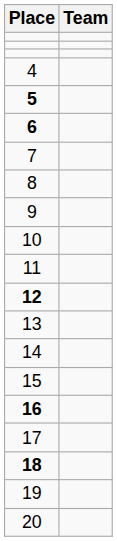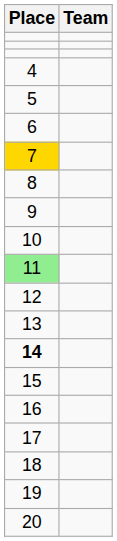(32, 99) bold -> (32, 99) normal
(32, 127) bold -> (32, 127) normal
(32, 155) no background -> (32, 155) gold background
(32, 268) no background -> (32, 268) lightgreen background
(32, 296) bold -> (32, 296) normal
(32, 352) normal -> (32, 352) bold
(32, 409) bold -> (32, 409) normal
(32, 465) bold -> (32, 465) normal
